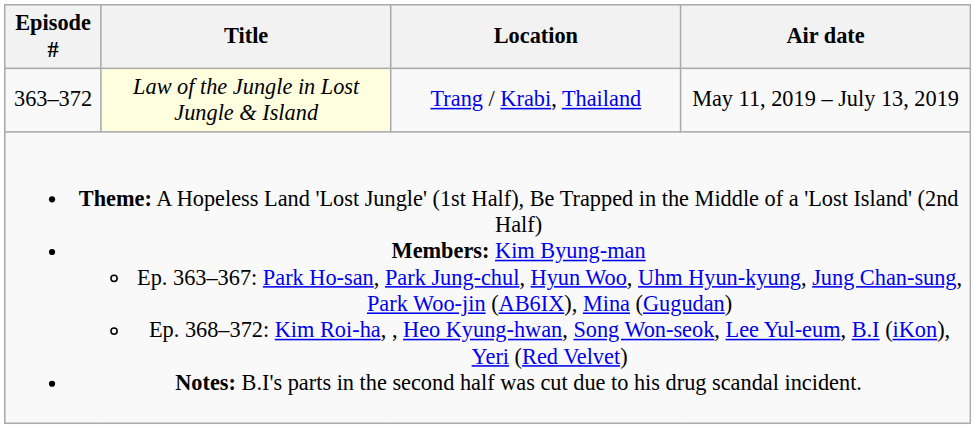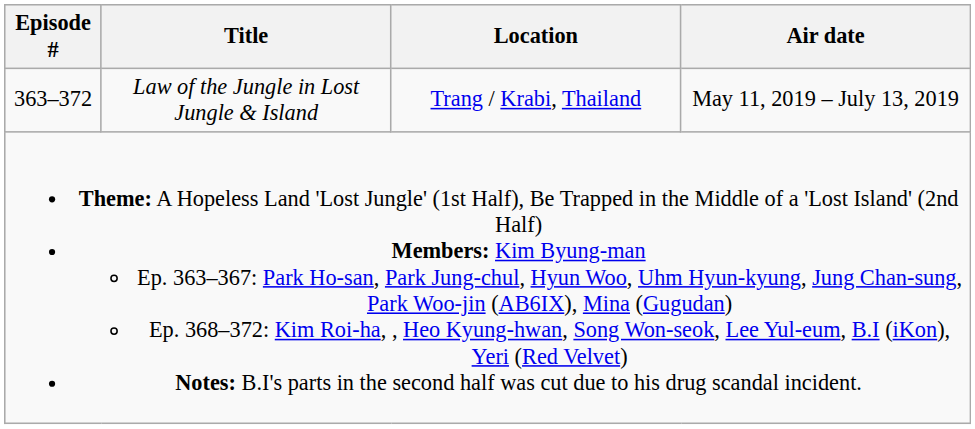(246, 99) lightyellow background -> (246, 99) no background
